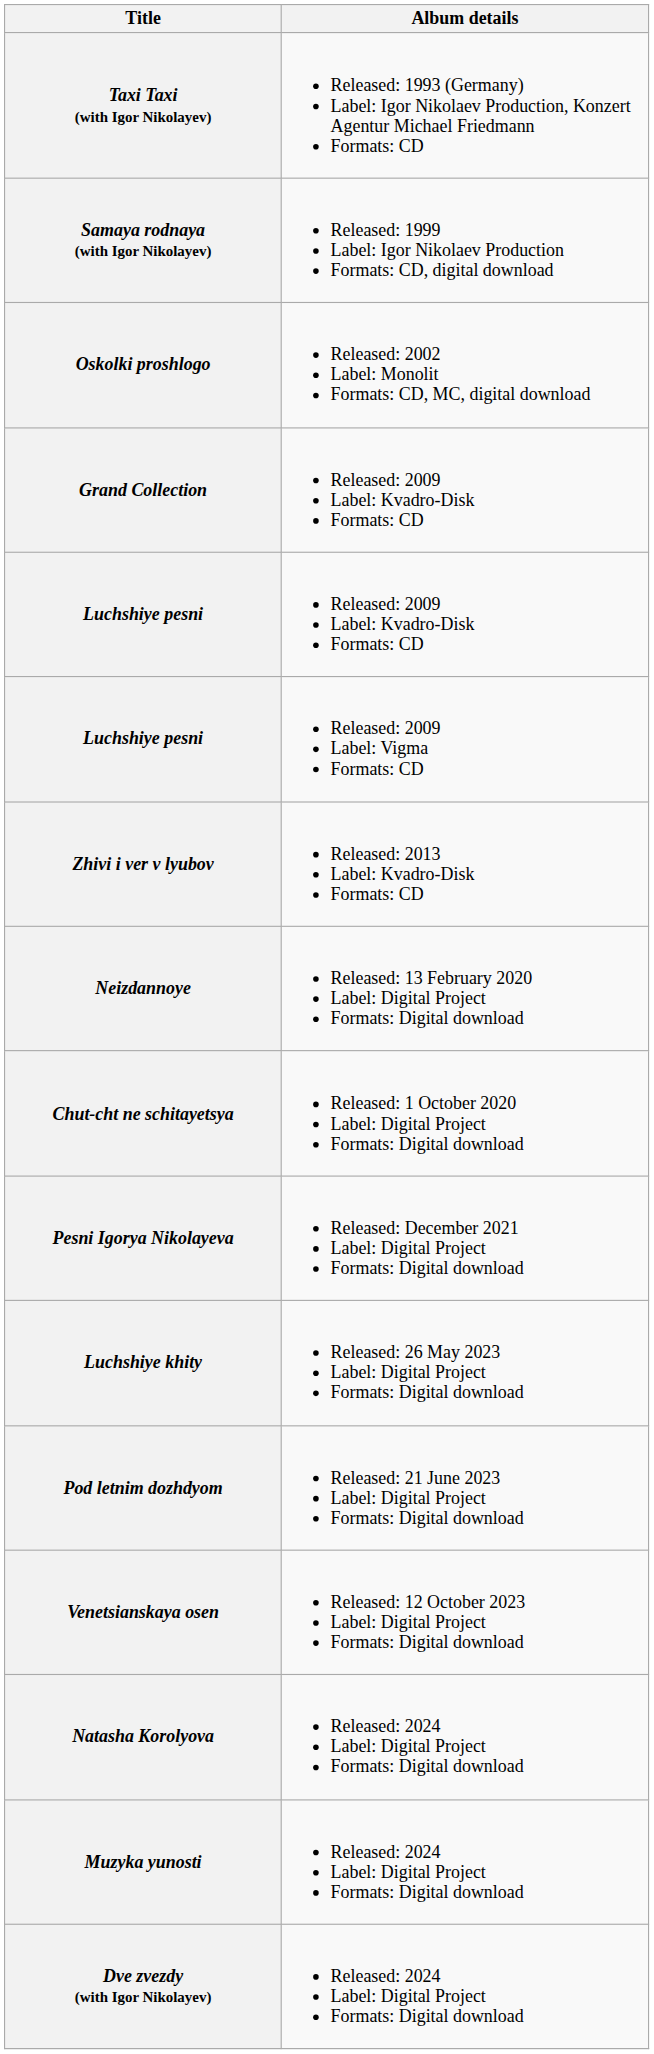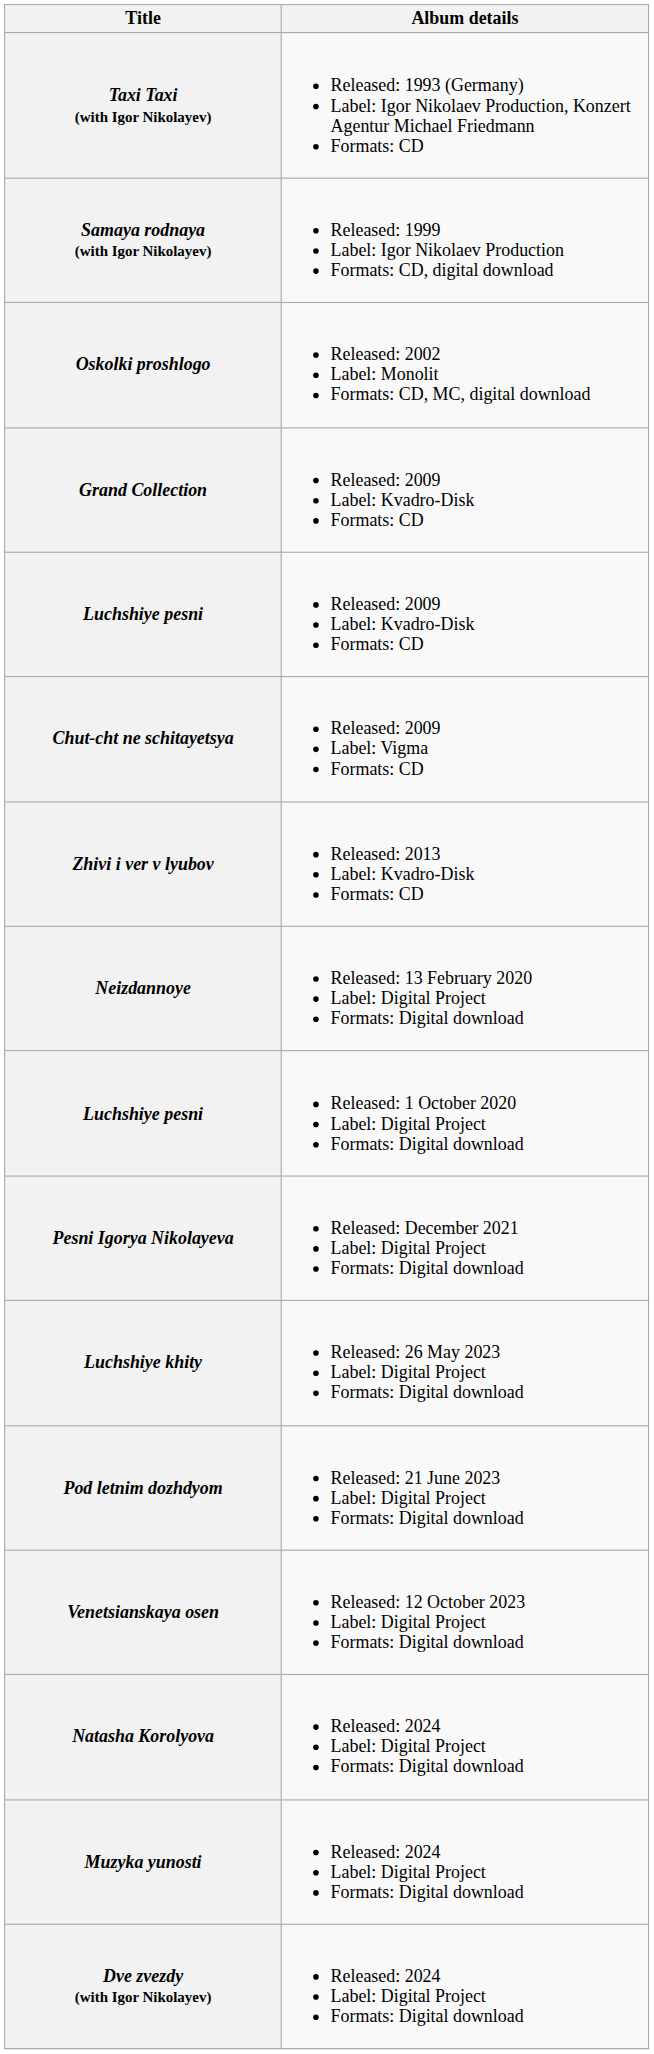(143, 739) Luchshiye pesni -> (143, 739) Chut-cht ne schitayetsya
(143, 1113) Chut-cht ne schitayetsya -> (143, 1113) Luchshiye pesni
